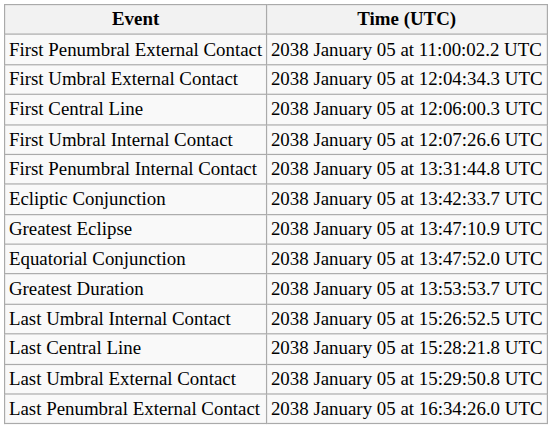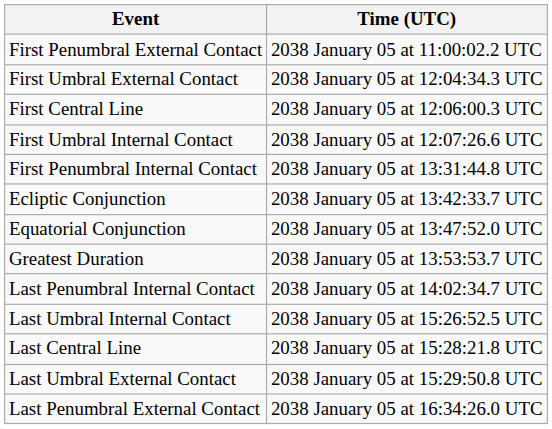- row: (71, 229)
+ row: (132, 288)
